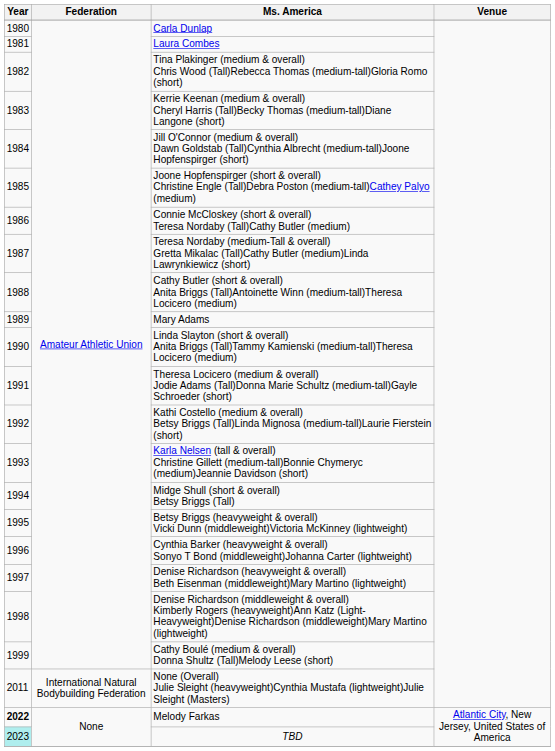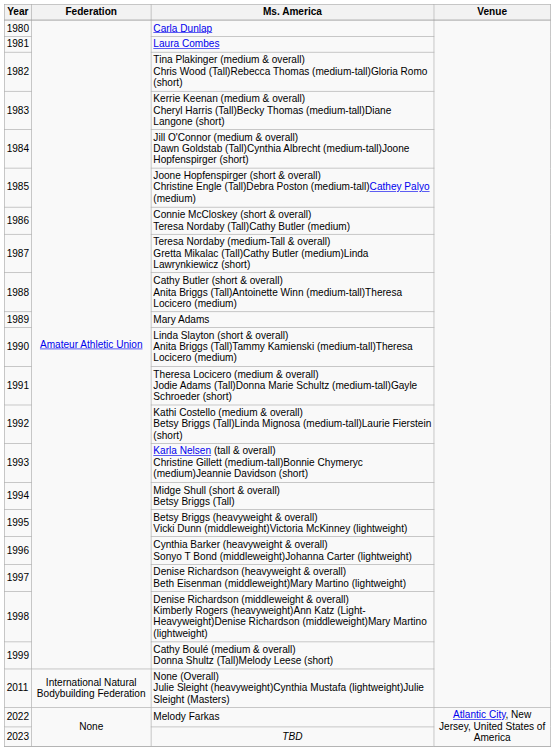(18, 717) bold -> (18, 717) normal
(18, 736) paleturquoise background -> (18, 736) no background
